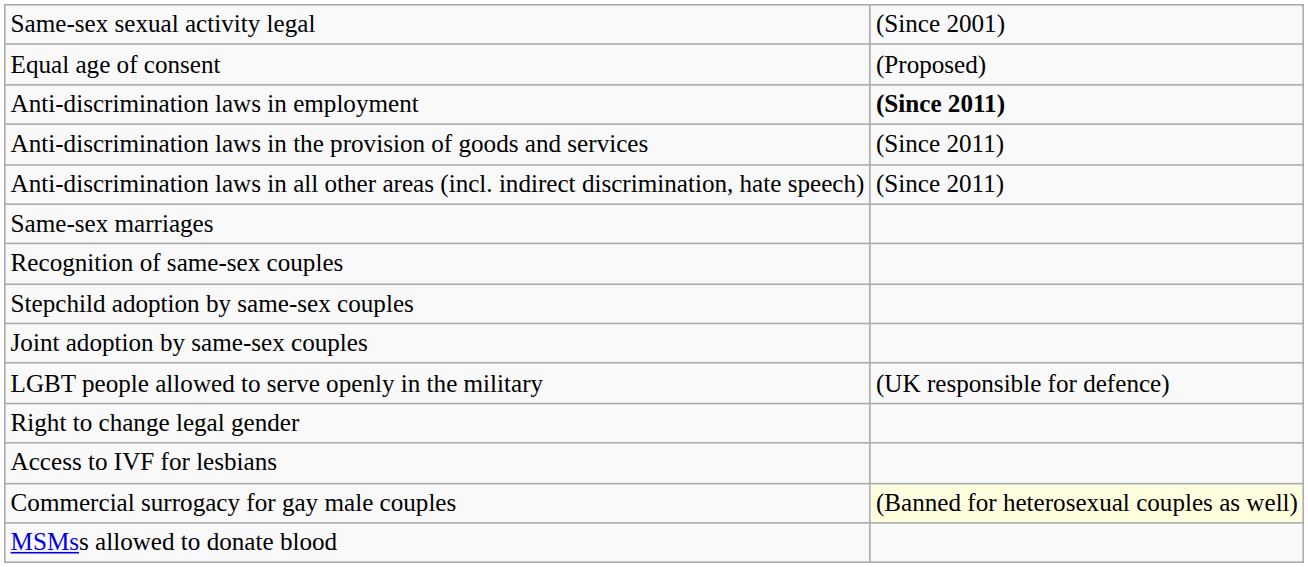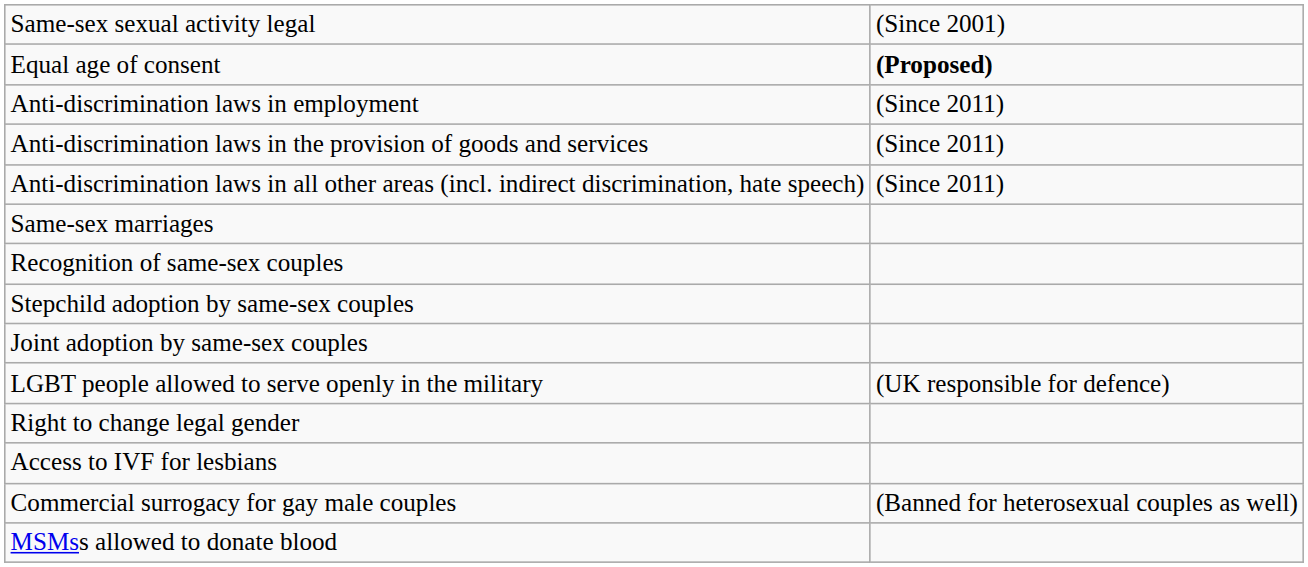(931, 64) normal -> (934, 64) bold
(941, 104) bold -> (940, 104) normal
(1087, 502) lightyellow background -> (1087, 502) no background
